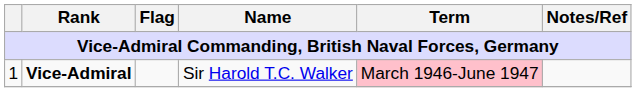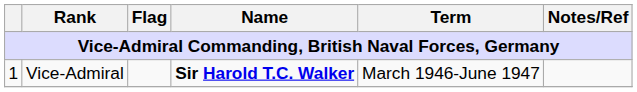(79, 73) bold -> (75, 73) normal
(268, 73) normal -> (265, 73) bold
(450, 73) pink background -> (451, 73) no background
